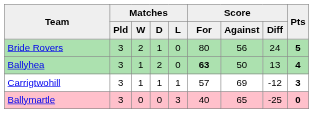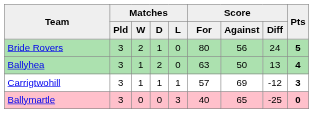(204, 65) bold -> (204, 65) normal
